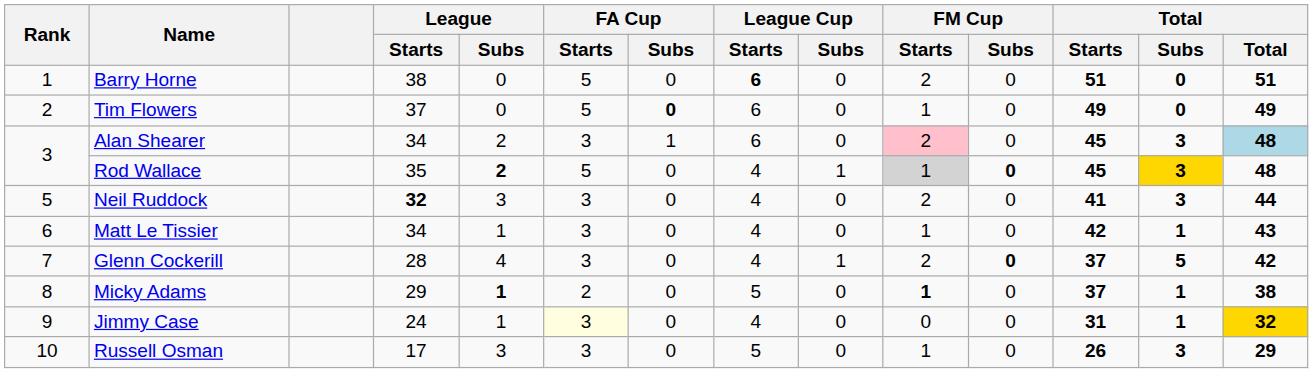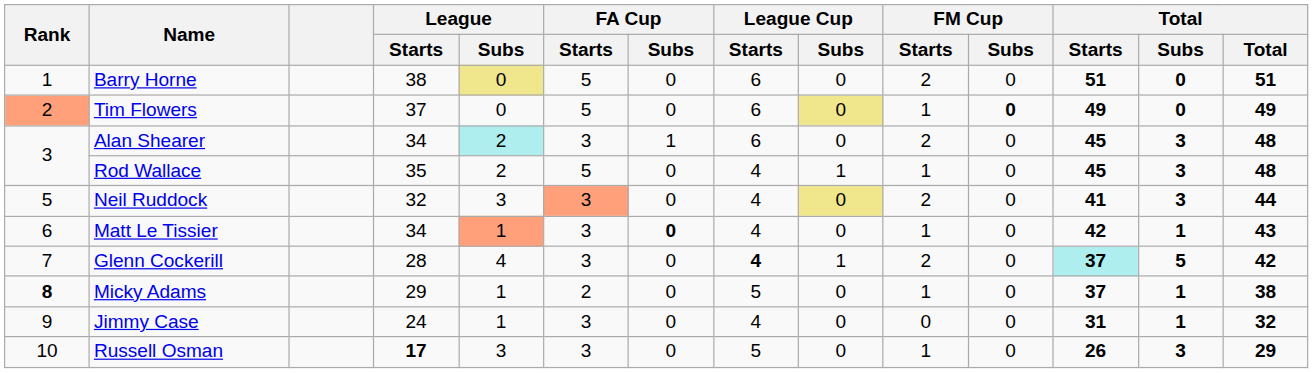(501, 79) no background -> (501, 79) khaki background
(756, 79) bold -> (756, 79) normal
(47, 110) no background -> (47, 110) lightsalmon background
(671, 110) bold -> (671, 110) normal
(841, 110) no background -> (841, 110) khaki background
(1011, 110) normal -> (1011, 110) bold
(501, 140) no background -> (501, 140) paleturquoise background
(926, 140) pink background -> (926, 140) no background
(1265, 140) lightblue background -> (1265, 140) no background
(501, 170) bold -> (501, 170) normal
(926, 170) lightgrey background -> (926, 170) no background
(1011, 170) bold -> (1011, 170) normal
(1181, 170) gold background -> (1181, 170) no background
(416, 200) bold -> (416, 200) normal
(586, 200) no background -> (586, 200) lightsalmon background
(841, 200) no background -> (841, 200) khaki background
(501, 230) no background -> (501, 230) lightsalmon background
(671, 230) normal -> (671, 230) bold
(756, 261) normal -> (756, 261) bold
(1011, 261) bold -> (1011, 261) normal
(1096, 261) no background -> (1096, 261) paleturquoise background
(47, 291) normal -> (47, 291) bold
(501, 291) bold -> (501, 291) normal
(926, 291) bold -> (926, 291) normal
(586, 321) lightyellow background -> (586, 321) no background
(1265, 321) gold background -> (1265, 321) no background
(416, 351) normal -> (416, 351) bold
